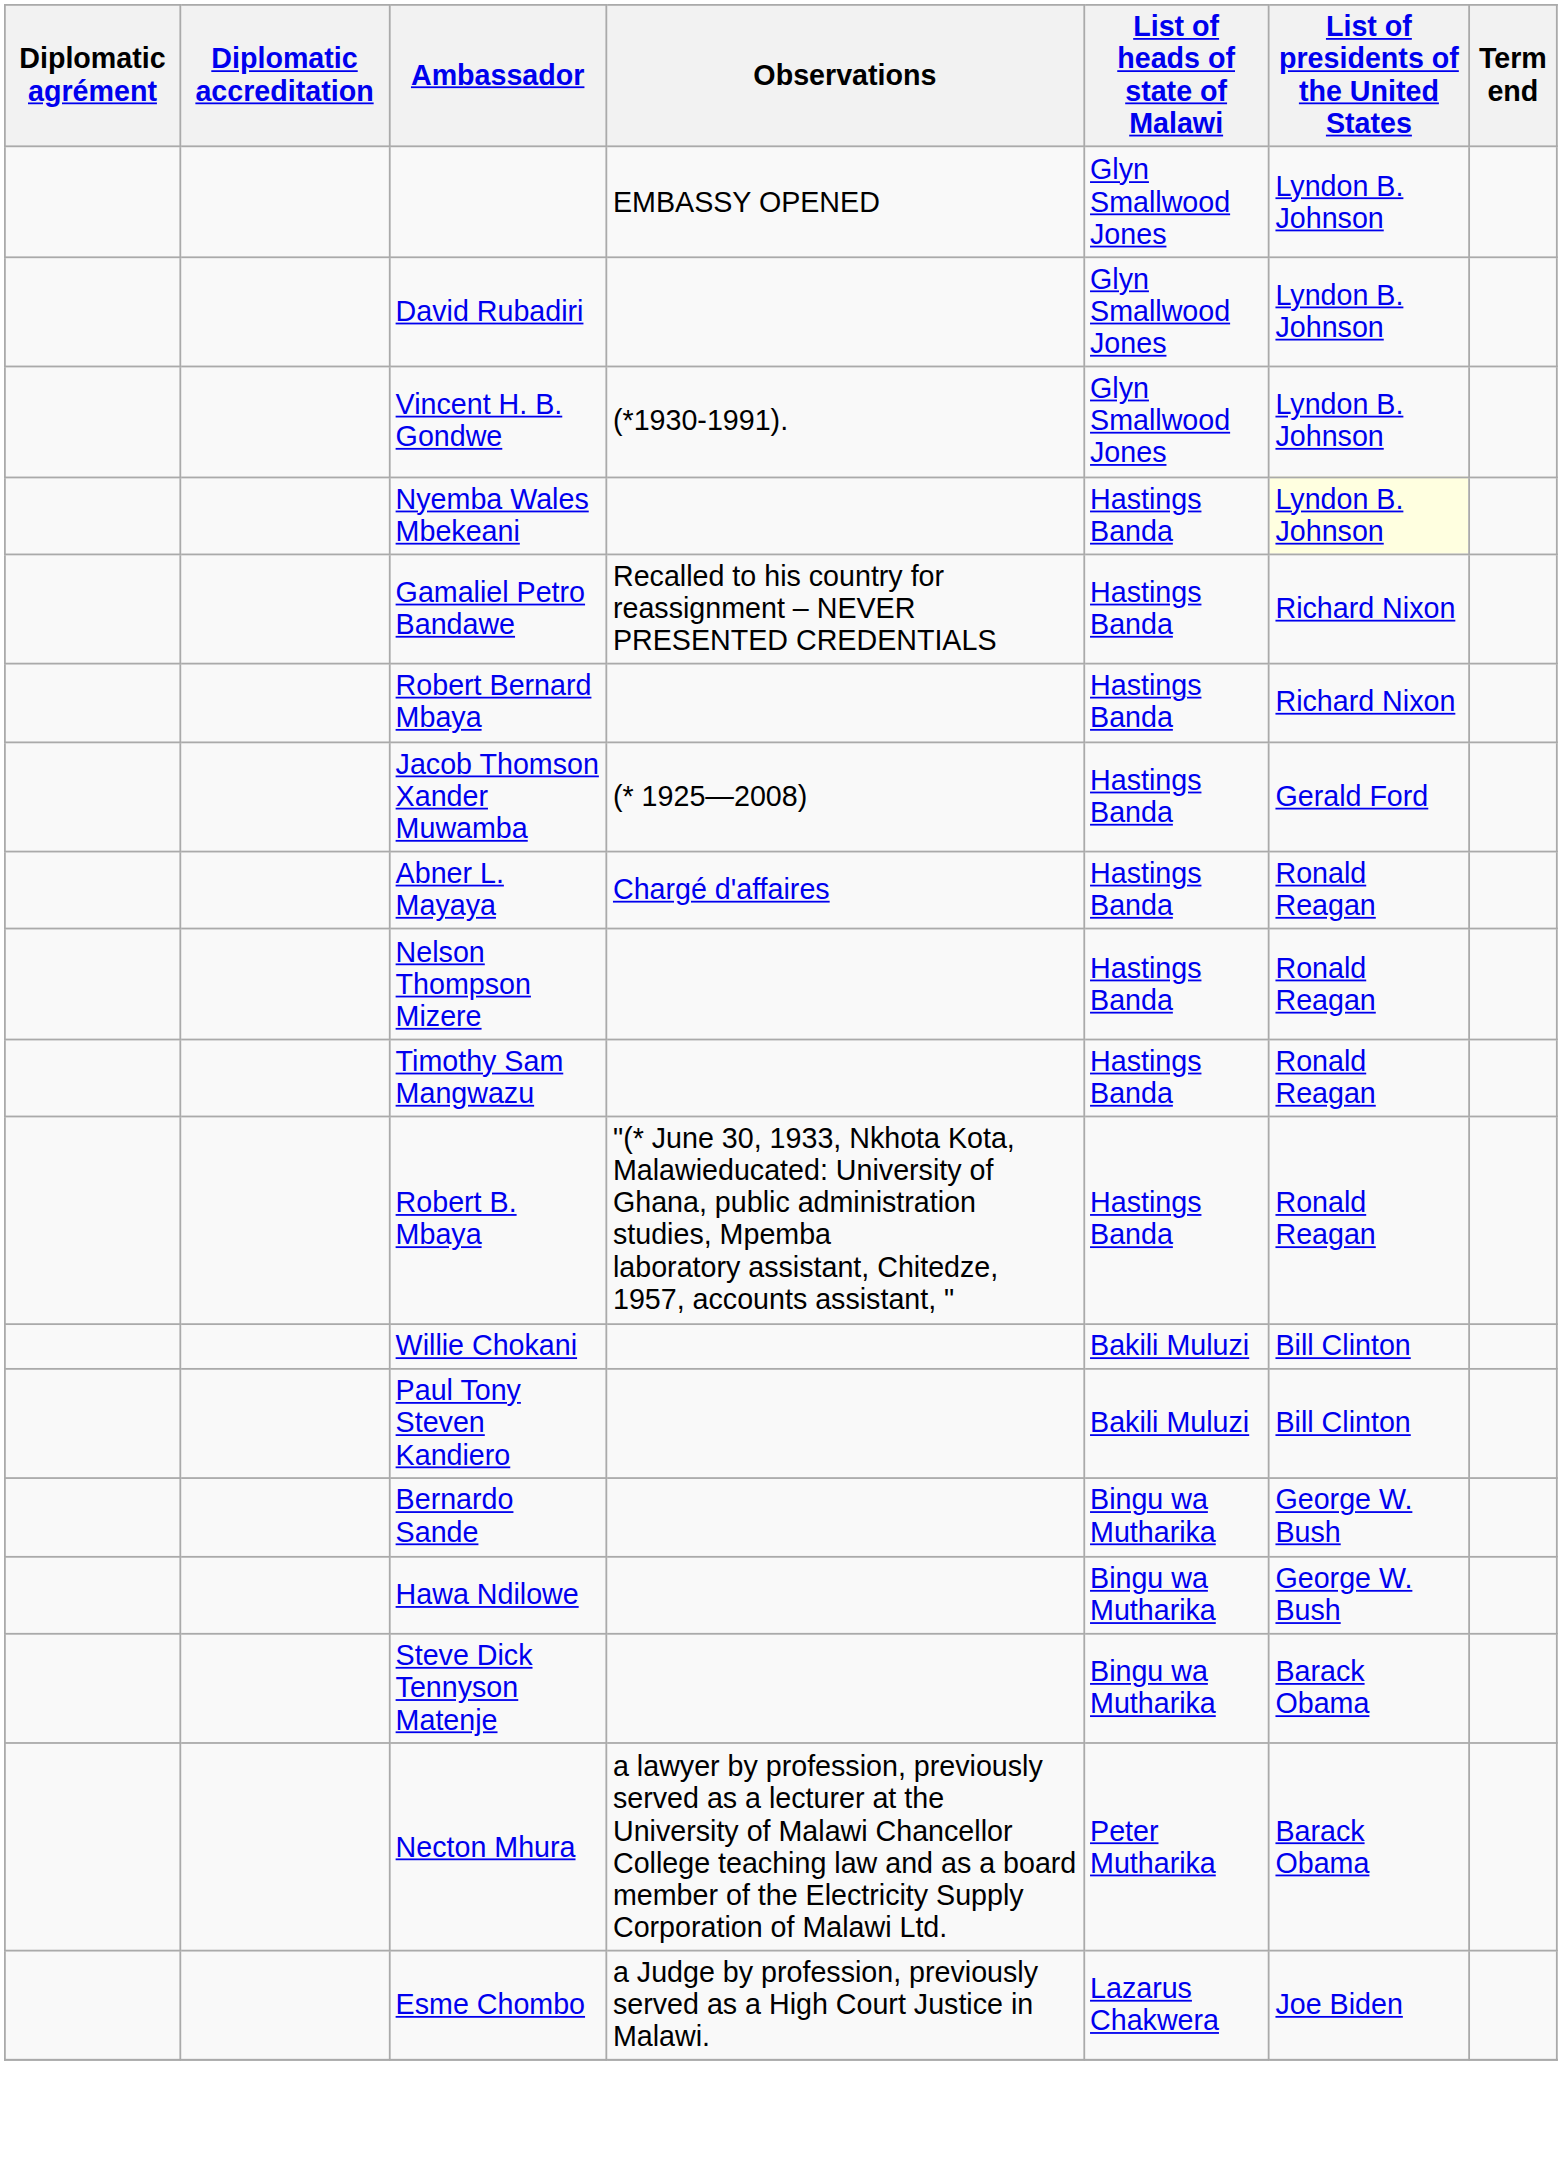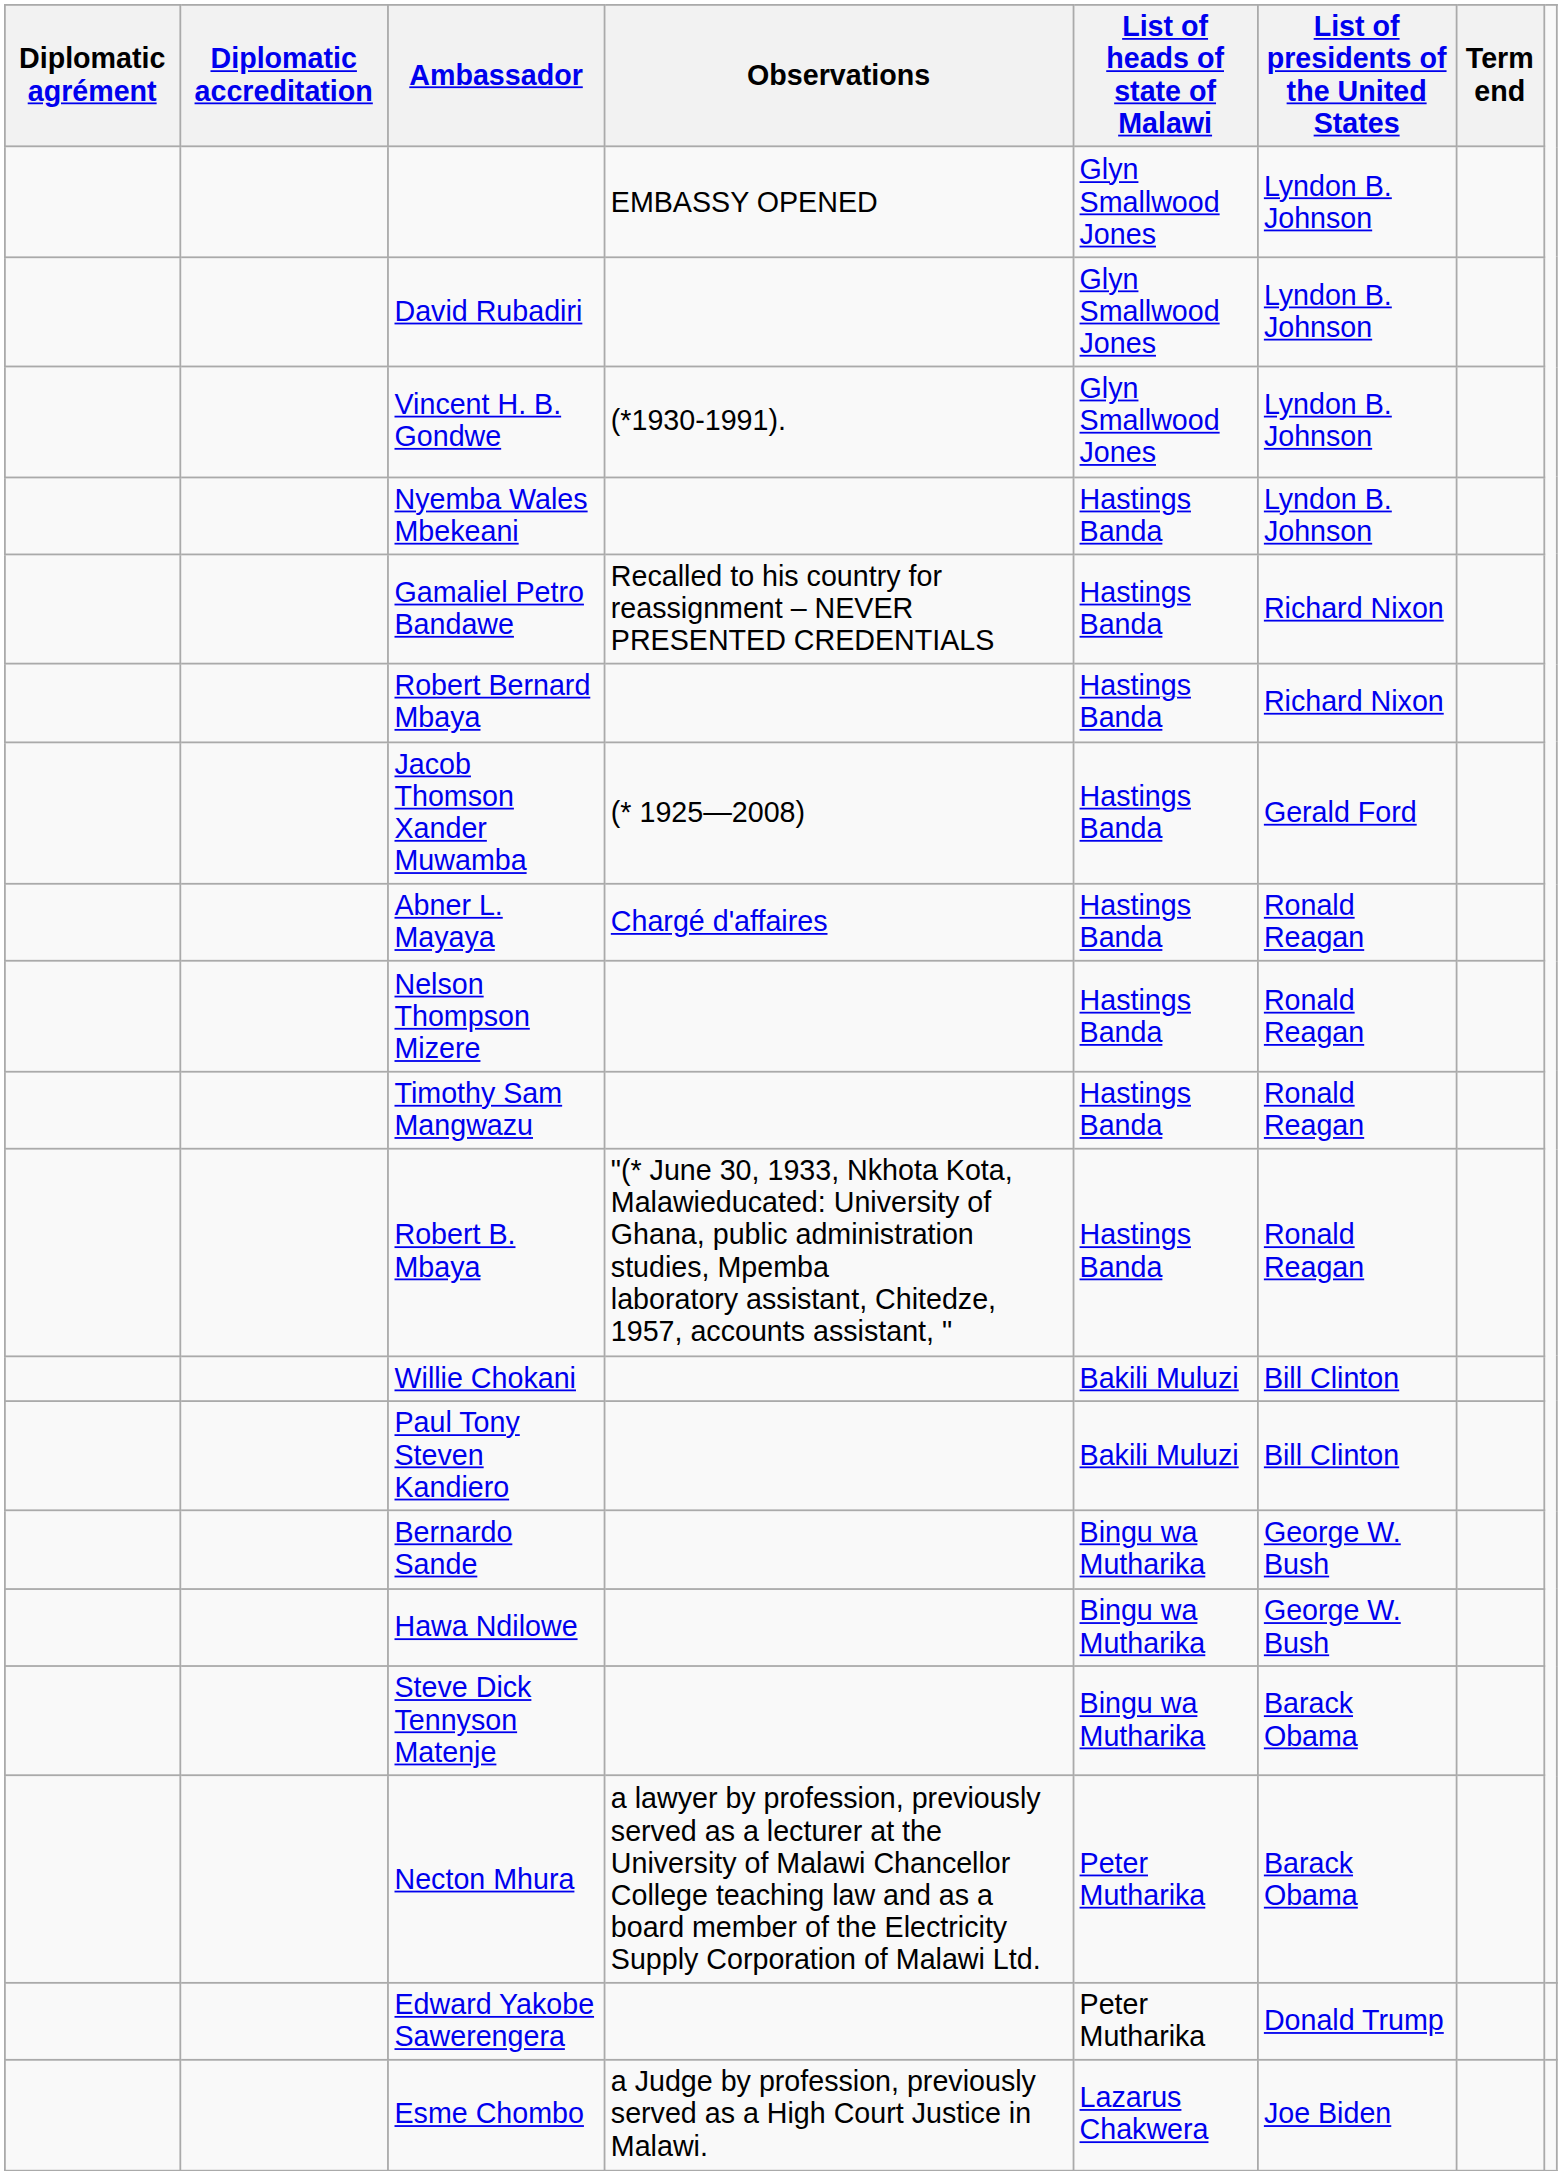(1339, 514) lightyellow background -> (1328, 514) no background
+ row: (494, 2020)
